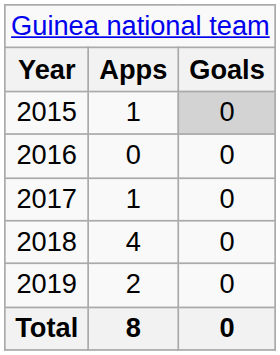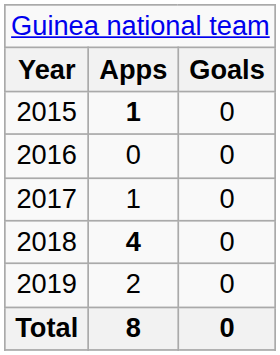(133, 112) normal -> (133, 112) bold
(227, 112) lightgrey background -> (227, 112) no background
(133, 241) normal -> (133, 241) bold
